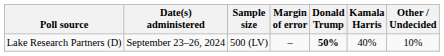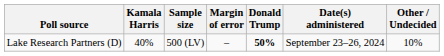columns swapped: (176, 19) <-> (367, 19)
